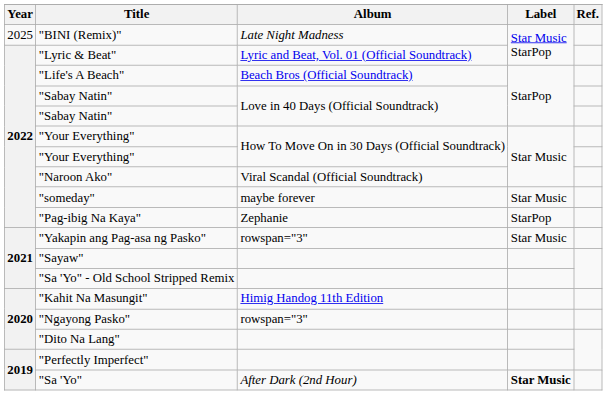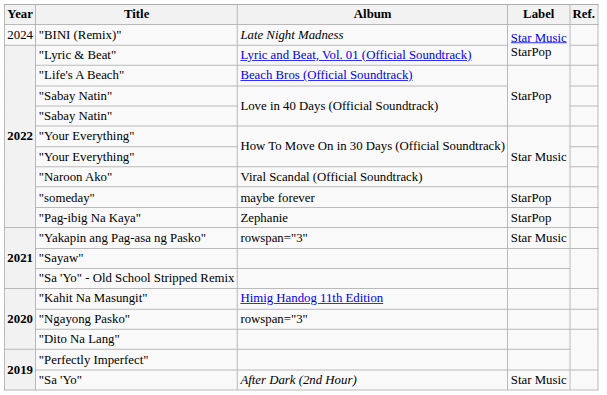(20, 34) 2025 -> (20, 34) 2024
(539, 197) Star Music -> (531, 197) StarPop
(541, 380) bold -> (539, 380) normal
